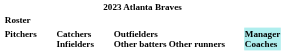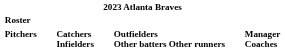(263, 39) paleturquoise background -> (263, 39) no background
